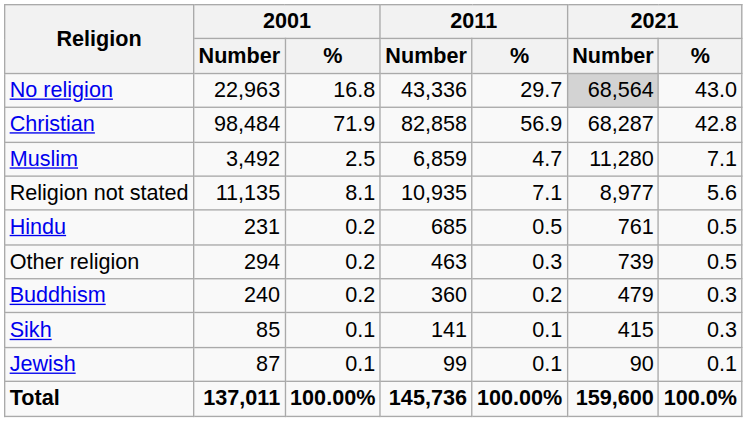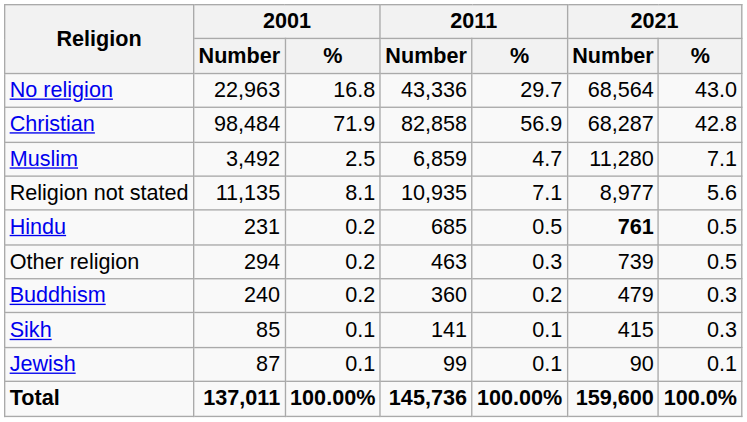(621, 90) lightgrey background -> (621, 90) no background
(636, 227) normal -> (636, 227) bold
